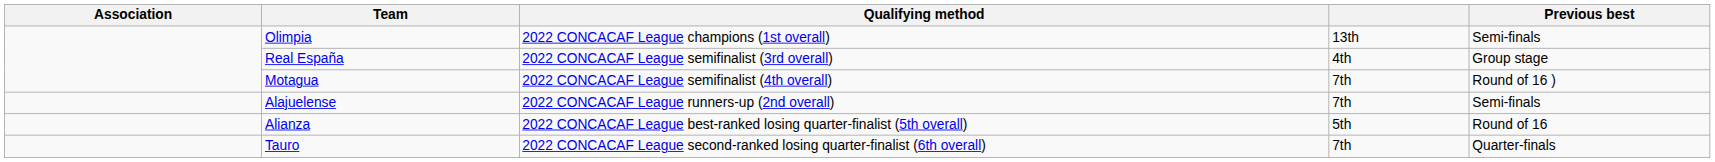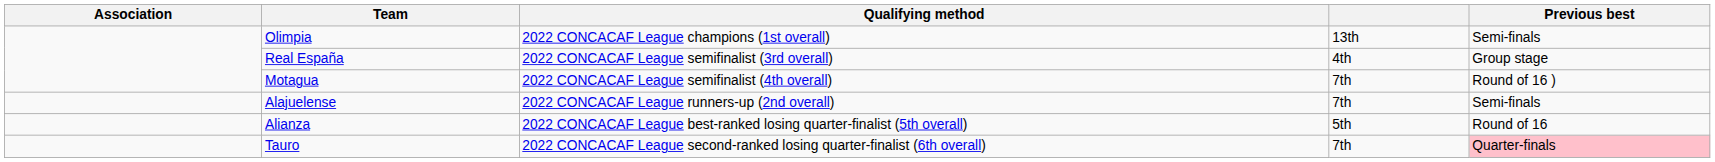(1514, 146) no background -> (1514, 146) pink background
